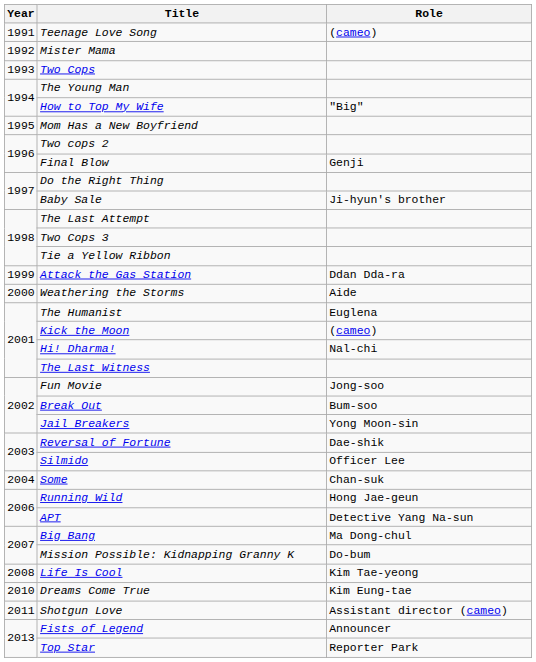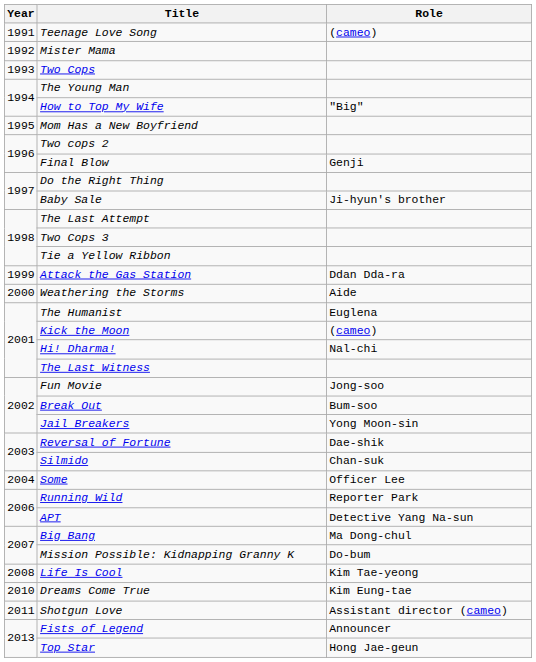(367, 461) Officer Lee -> (357, 461) Chan-suk
(357, 480) Chan-suk -> (367, 480) Officer Lee
(374, 499) Hong Jae-geun -> (374, 499) Reporter Park
(374, 648) Reporter Park -> (374, 648) Hong Jae-geun
